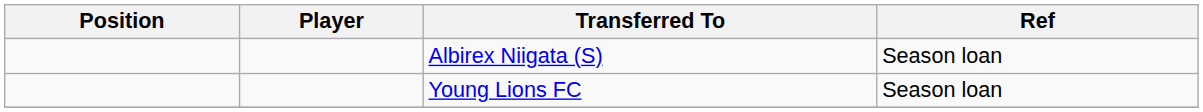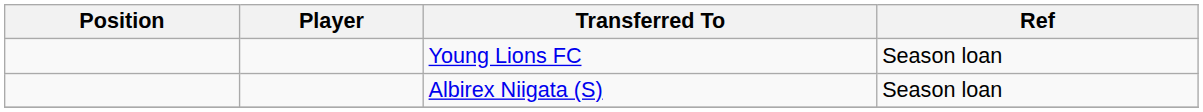rows swapped: (505, 90) <-> (516, 55)
